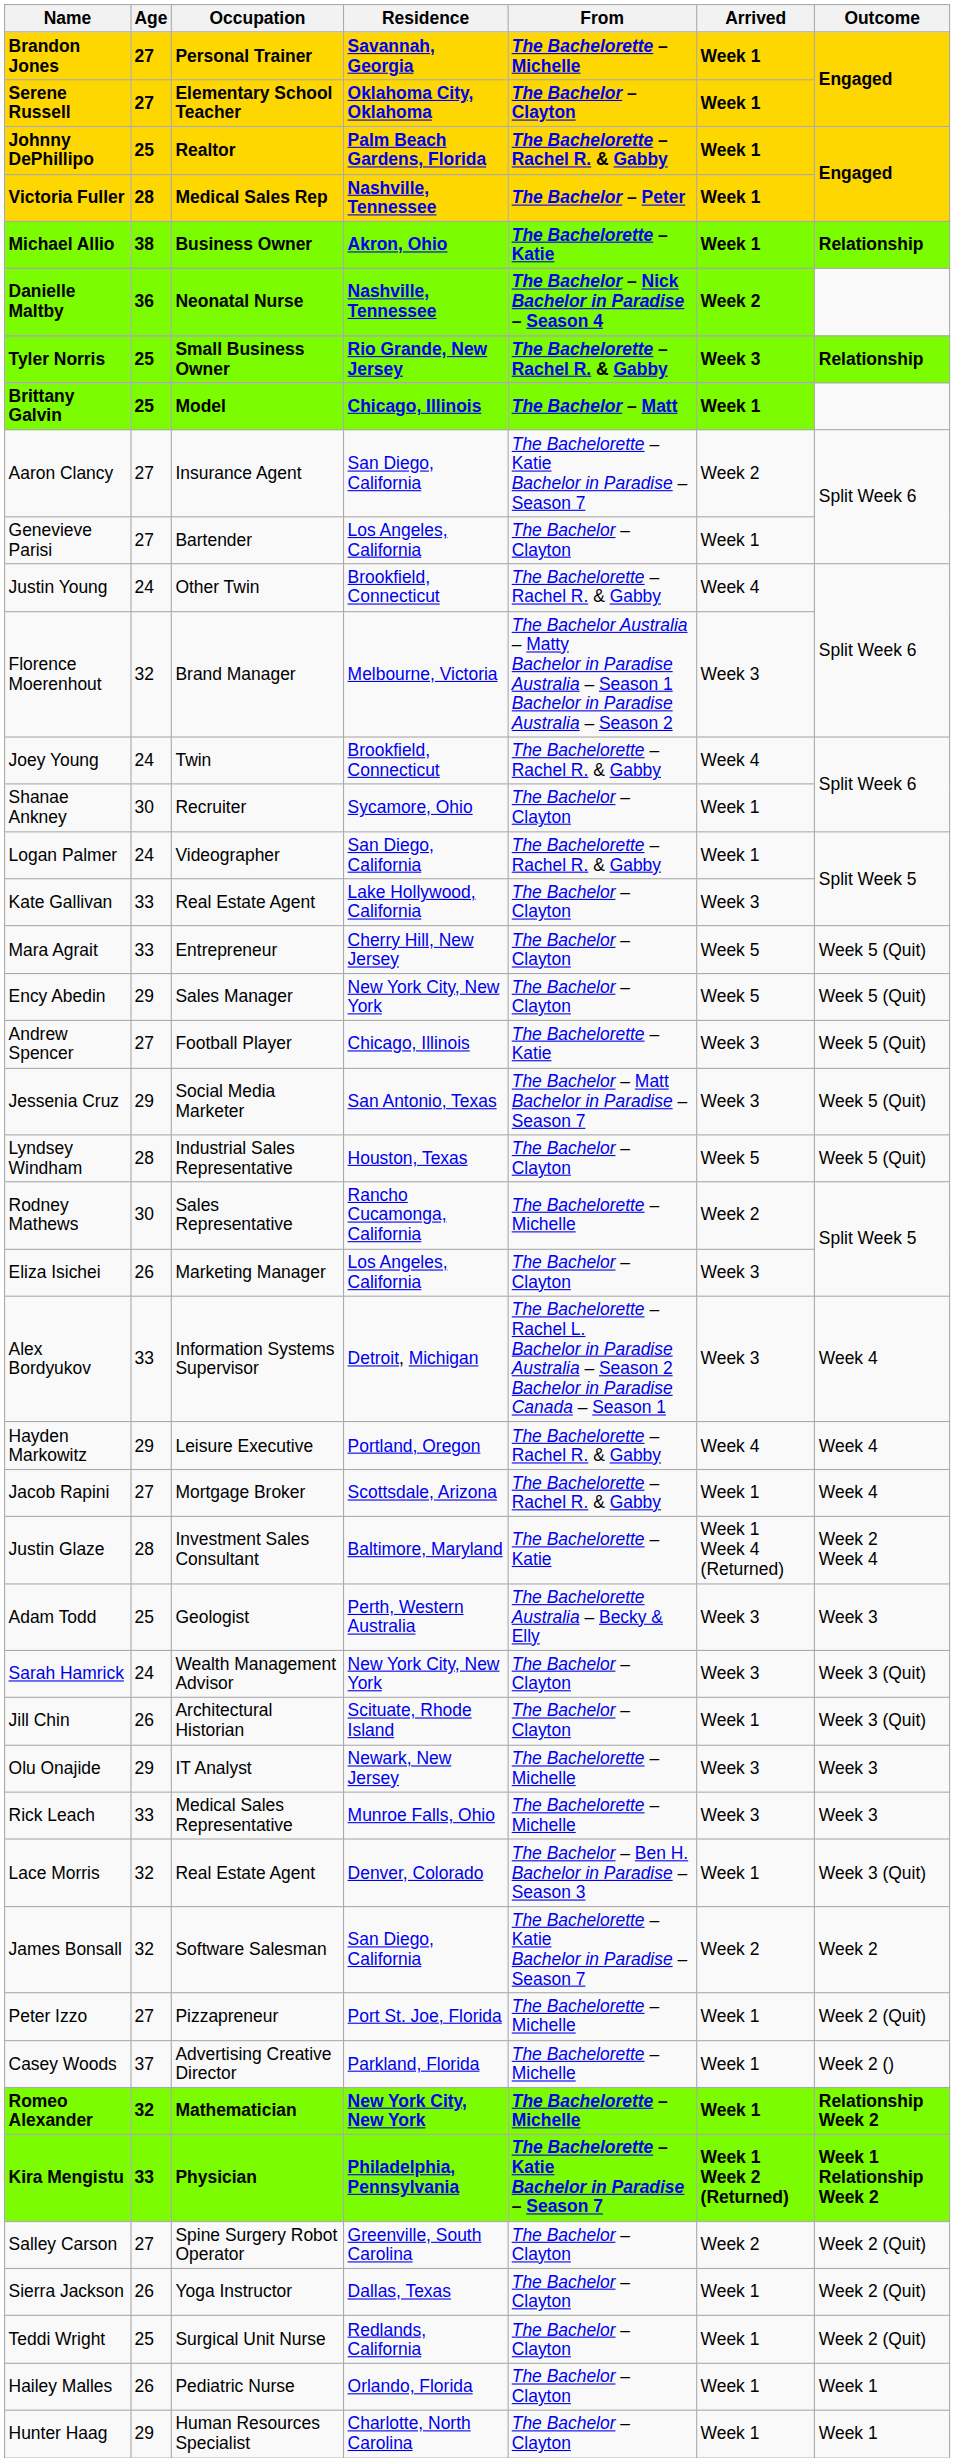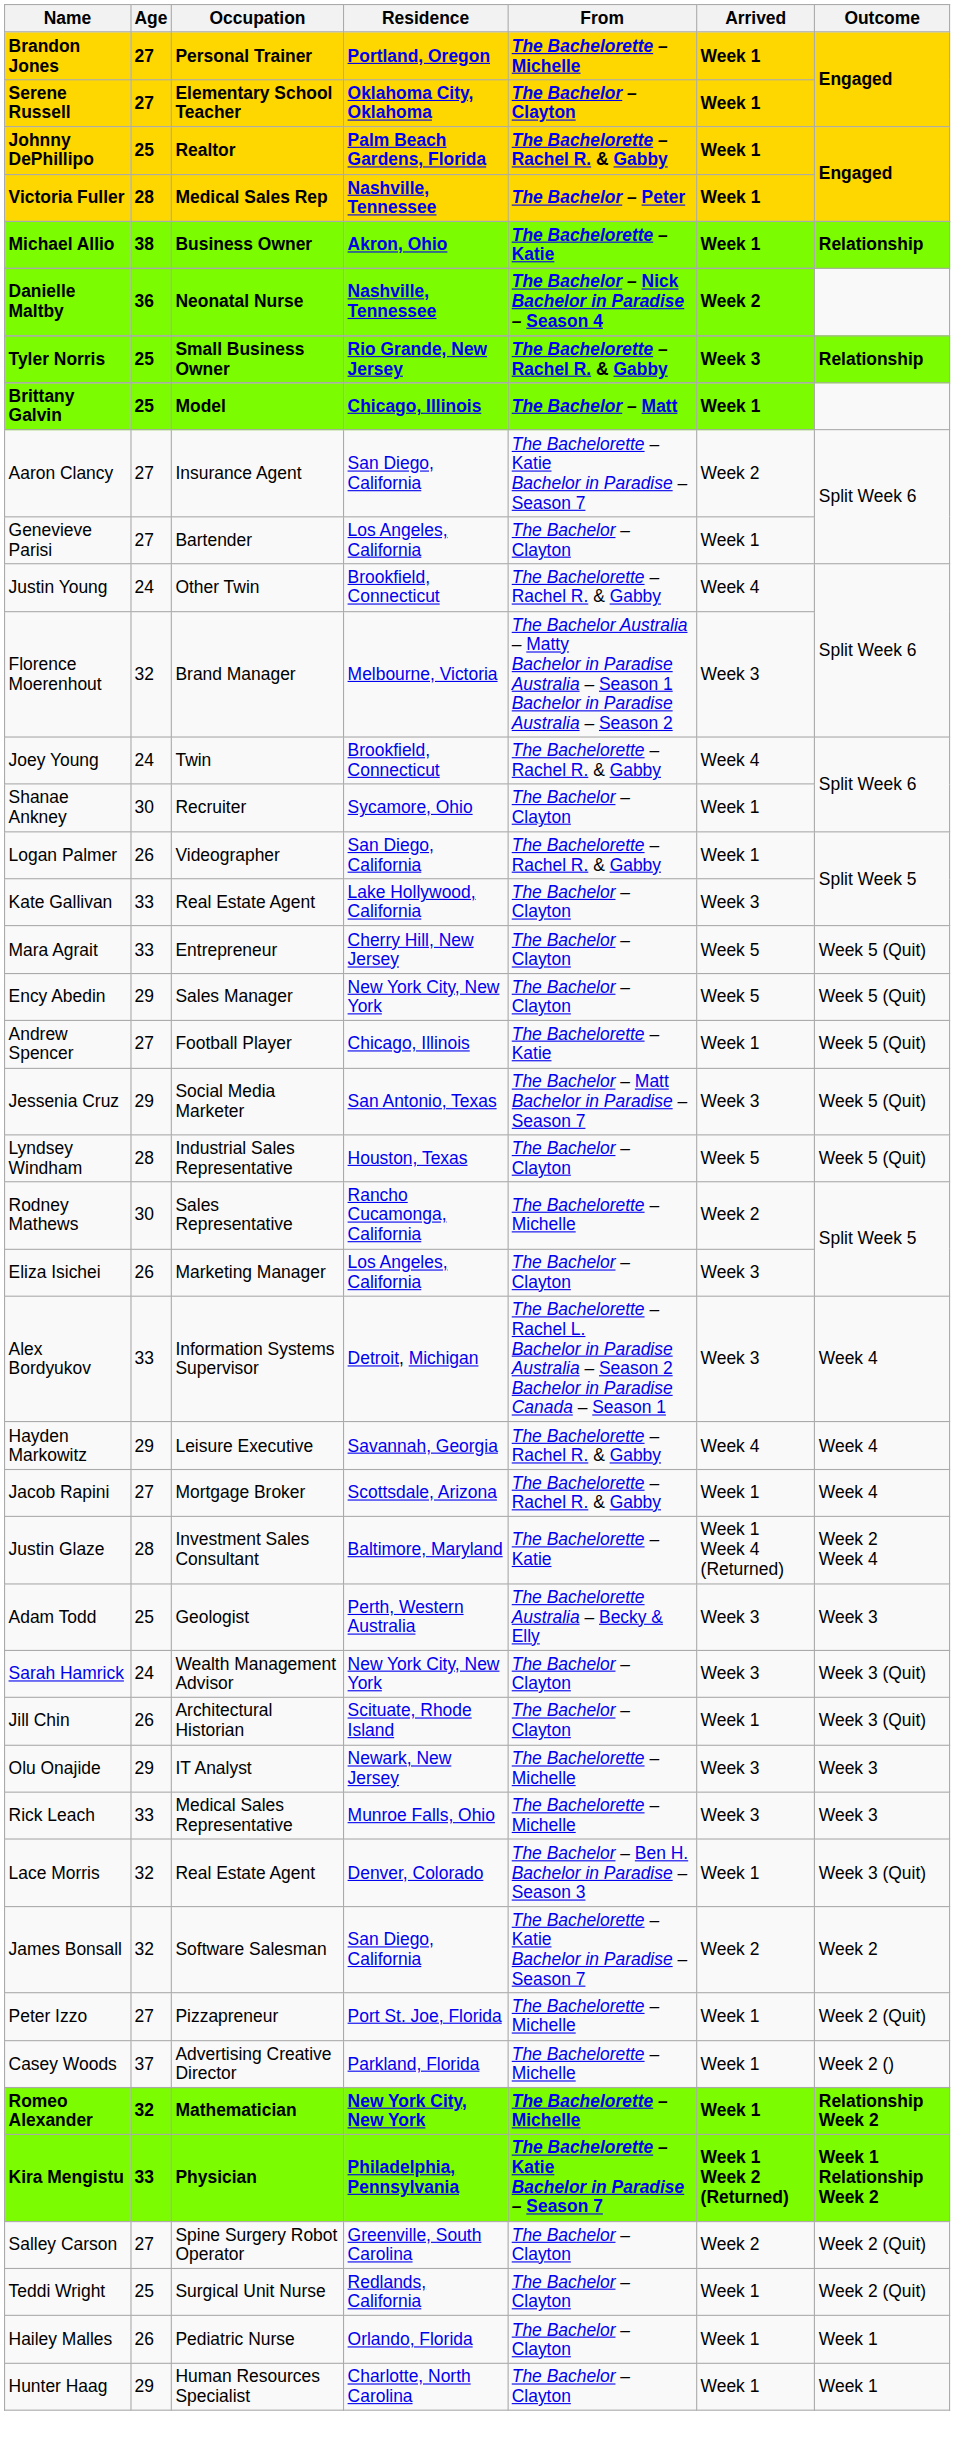(391, 55) Savannah, Georgia -> (419, 55) Portland, Oregon
(144, 855) 24 -> (144, 855) 26
(730, 1044) Week 3 -> (730, 1044) Week 1
(414, 1445) Portland, Oregon -> (423, 1445) Savannah, Georgia
- row: (66, 2292)
